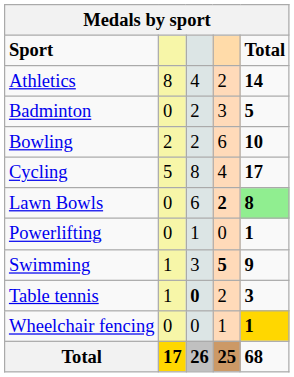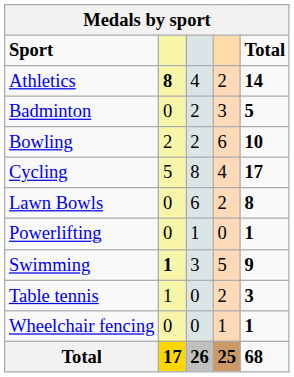(168, 81) normal -> (168, 81) bold
(222, 203) bold -> (222, 203) normal
(249, 203) lightgreen background -> (249, 203) no background
(168, 264) normal -> (168, 264) bold
(222, 264) bold -> (222, 264) normal
(195, 295) bold -> (195, 295) normal
(249, 325) gold background -> (249, 325) no background
